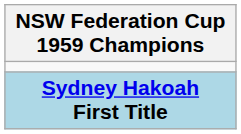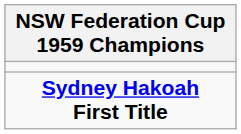(120, 100) lightblue background -> (120, 100) no background
